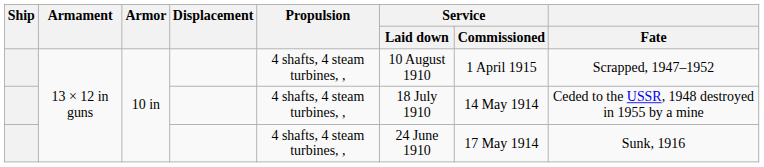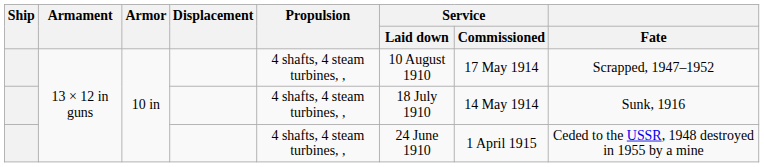(501, 67) 1 April 1915 -> (501, 67) 17 May 1914
(654, 105) Ceded to the USSR, 1948 destroyed in 1955 by a mine -> (654, 105) Sunk, 1916
(501, 142) 17 May 1914 -> (501, 142) 1 April 1915
(654, 142) Sunk, 1916 -> (654, 142) Ceded to the USSR, 1948 destroyed in 1955 by a mine
